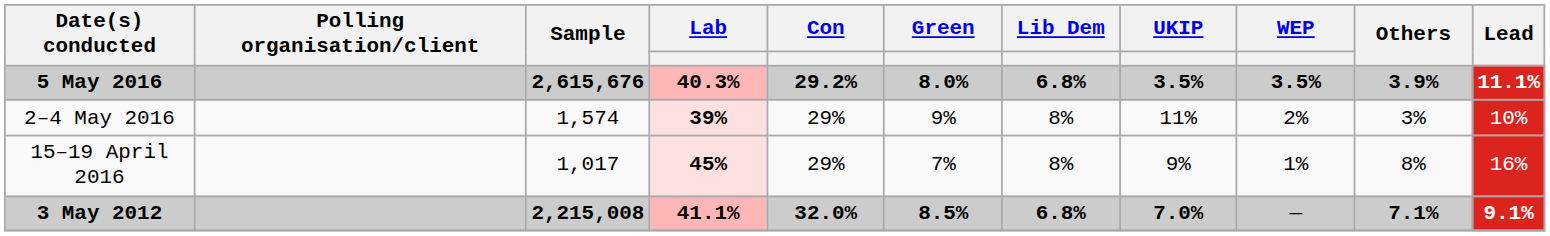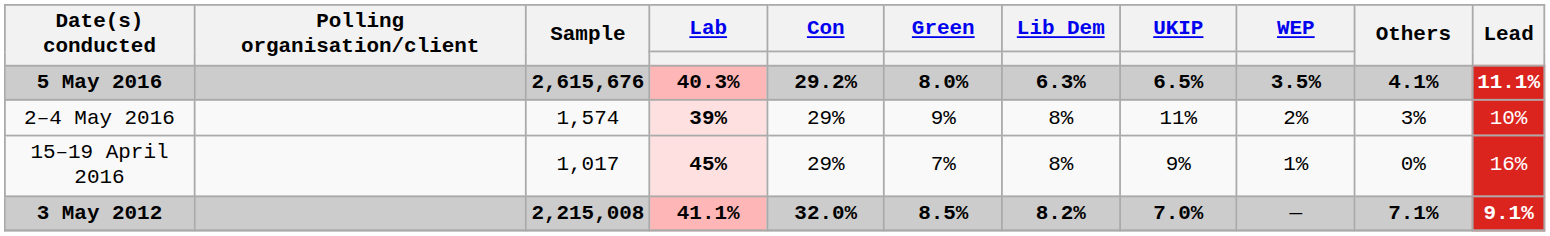(1061, 82) 6.8% -> (1061, 82) 6.3%
(1178, 82) 3.5% -> (1178, 82) 6.5%
(1413, 82) 3.9% -> (1413, 82) 4.1%
(1413, 165) 8% -> (1413, 165) 0%
(1061, 213) 6.8% -> (1061, 213) 8.2%
